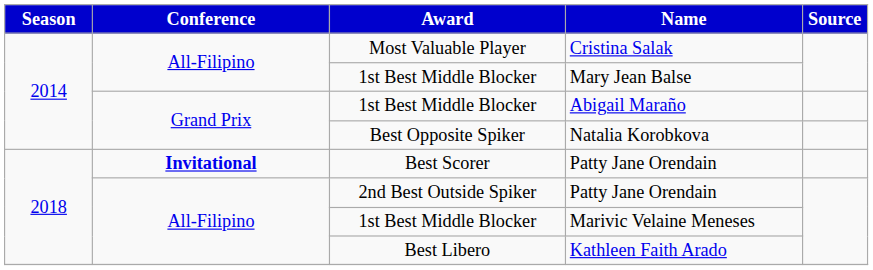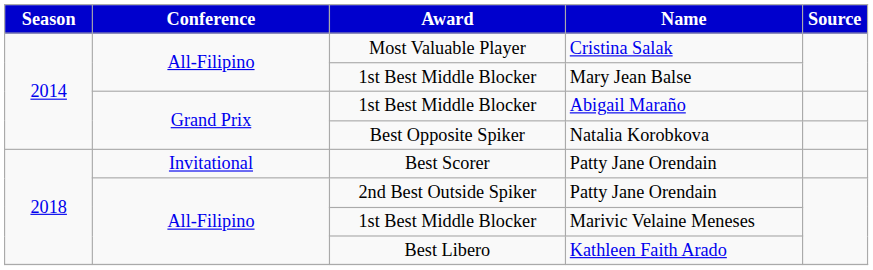(211, 163) bold -> (211, 163) normal
